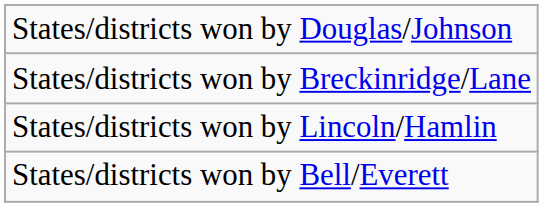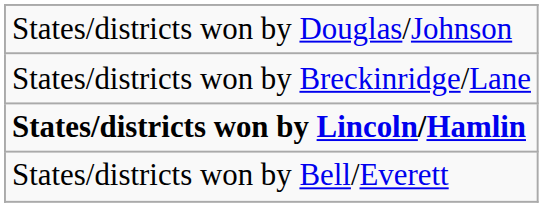(254, 126) normal -> (269, 126) bold
